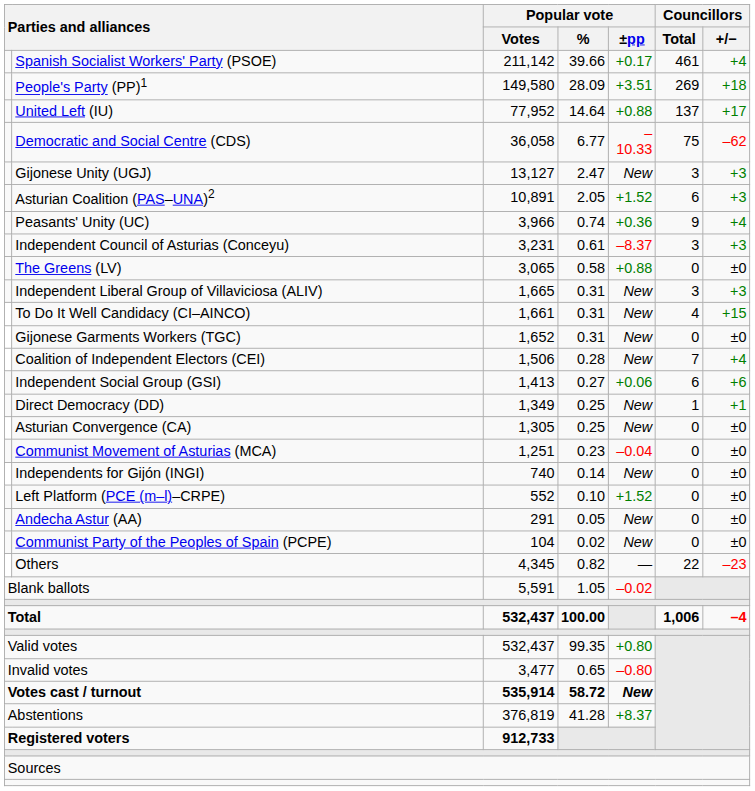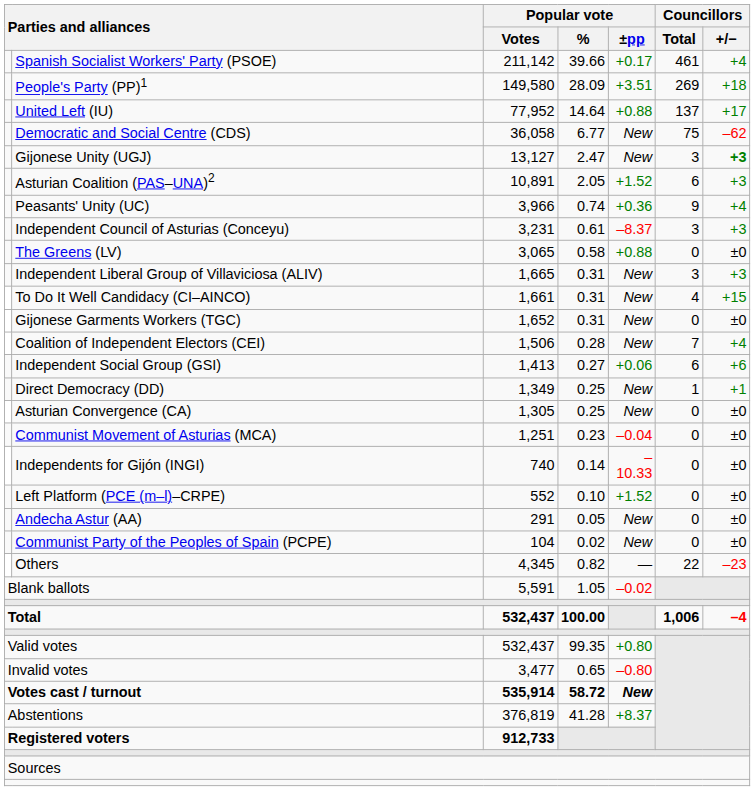(634, 142) –10.33 -> (638, 134) New
(738, 173) normal -> (738, 156) bold
(638, 473) New -> (634, 465) –10.33
